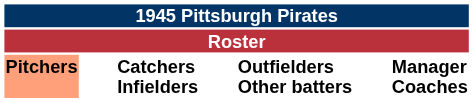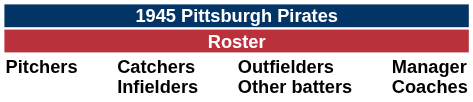(42, 66) lightsalmon background -> (42, 66) no background
